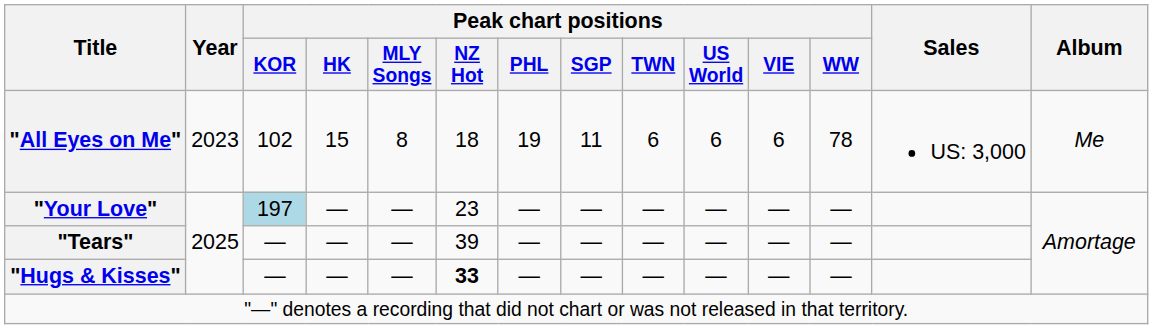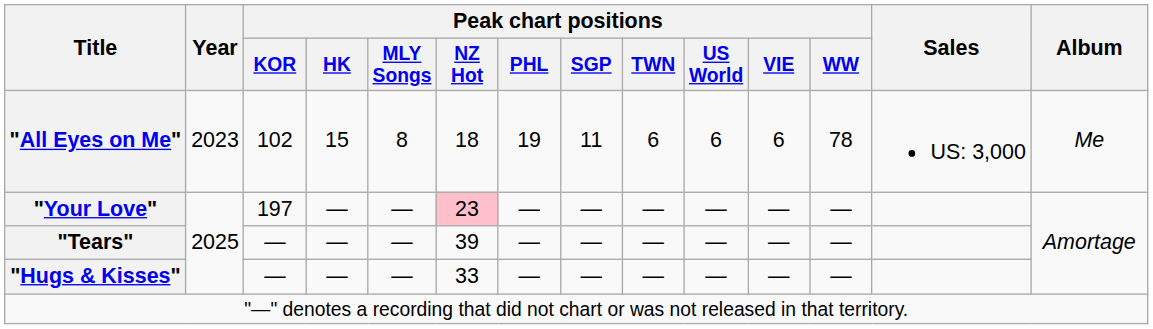(275, 208) lightblue background -> (275, 208) no background
(467, 208) no background -> (467, 208) pink background
(467, 276) bold -> (467, 276) normal
